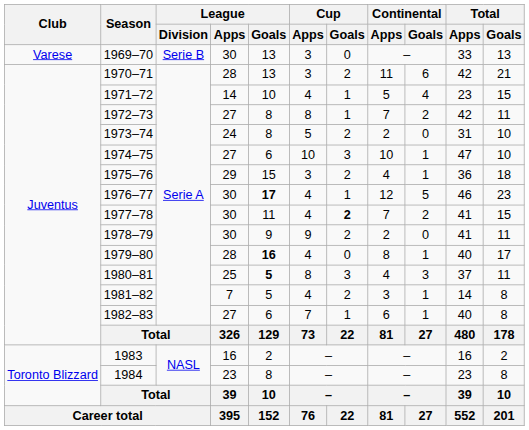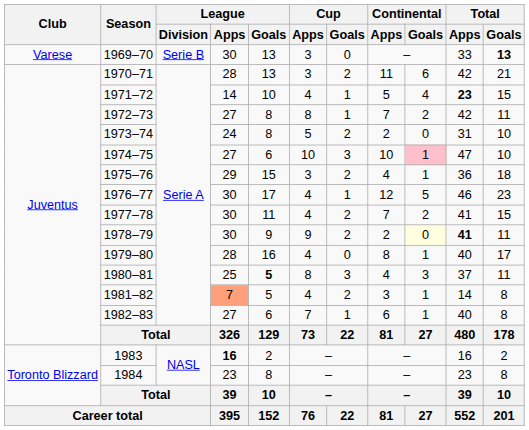(504, 54) normal -> (504, 54) bold
(465, 94) normal -> (465, 94) bold
(426, 154) no background -> (426, 154) pink background
(269, 194) bold -> (269, 194) normal
(347, 214) bold -> (347, 214) normal
(426, 235) no background -> (426, 235) lightyellow background
(465, 235) normal -> (465, 235) bold
(269, 255) bold -> (269, 255) normal
(230, 295) no background -> (230, 295) lightsalmon background
(230, 355) normal -> (230, 355) bold
